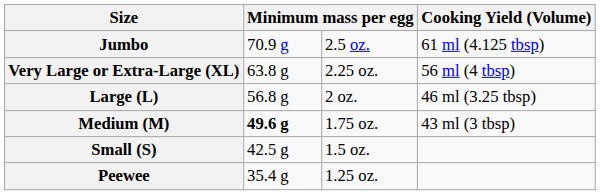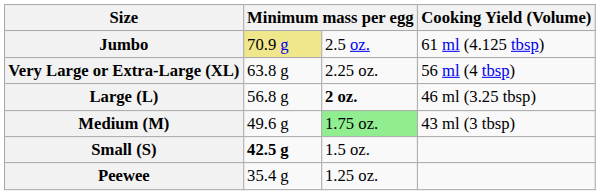(268, 44) no background -> (268, 44) khaki background
(341, 96) normal -> (341, 96) bold
(268, 123) bold -> (268, 123) normal
(352, 123) no background -> (352, 123) lightgreen background
(268, 149) normal -> (268, 149) bold
